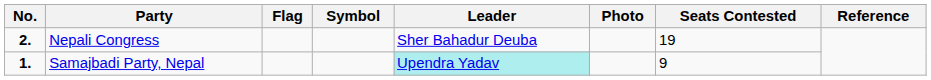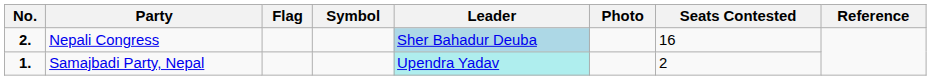(467, 39) no background -> (467, 39) lightblue background
(667, 39) 19 -> (667, 39) 16
(663, 63) 9 -> (663, 63) 2
